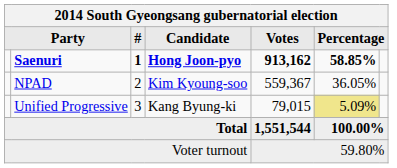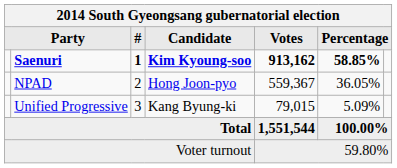(195, 60) Hong Joon-pyo -> (200, 60) Kim Kyoung-soo
(198, 83) Kim Kyoung-soo -> (192, 83) Hong Joon-pyo
(358, 106) khaki background -> (362, 106) no background
